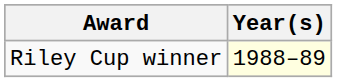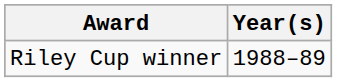(279, 59) lightyellow background -> (279, 59) no background
